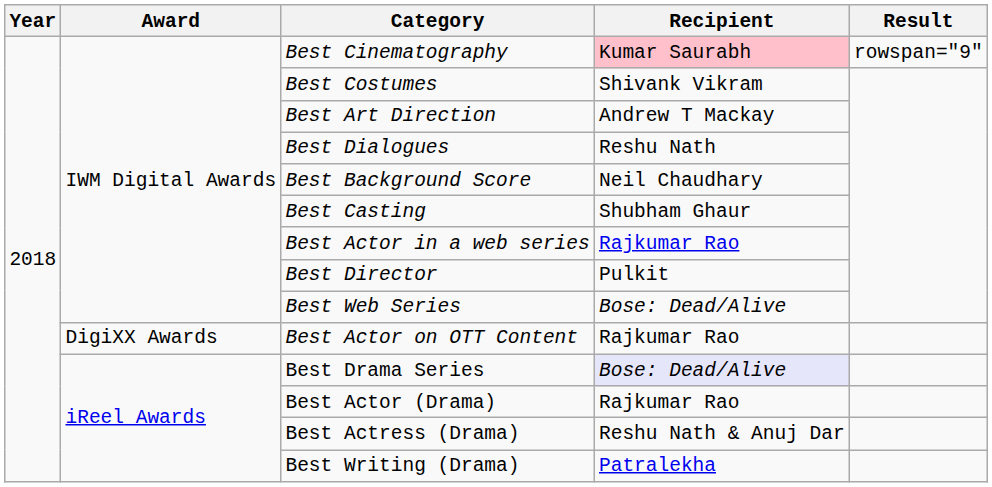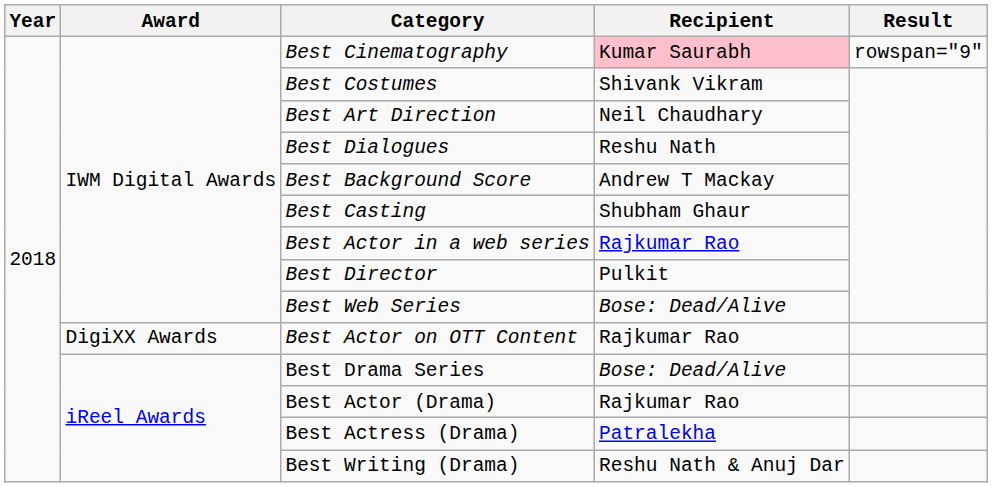(687, 116) Andrew T Mackay -> (681, 116) Neil Chaudhary
(681, 180) Neil Chaudhary -> (687, 180) Andrew T Mackay
(693, 370) lavender background -> (693, 370) no background
(722, 434) Reshu Nath & Anuj Dar -> (657, 434) Patralekha
(657, 466) Patralekha -> (722, 466) Reshu Nath & Anuj Dar
